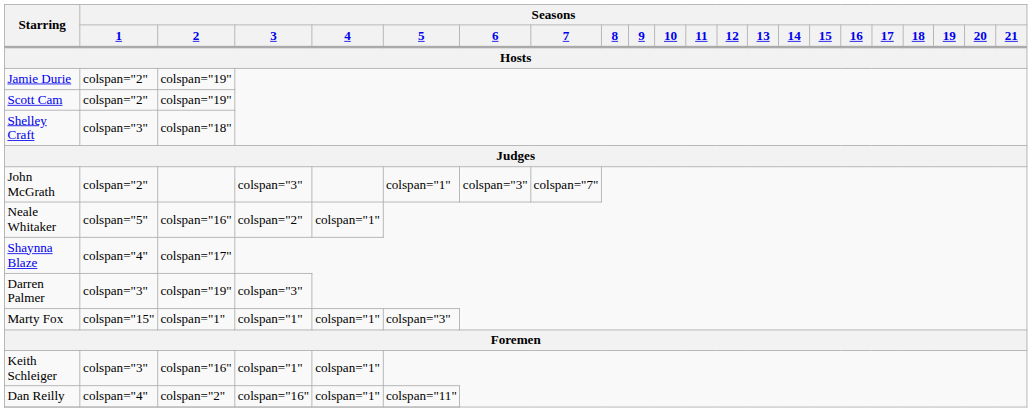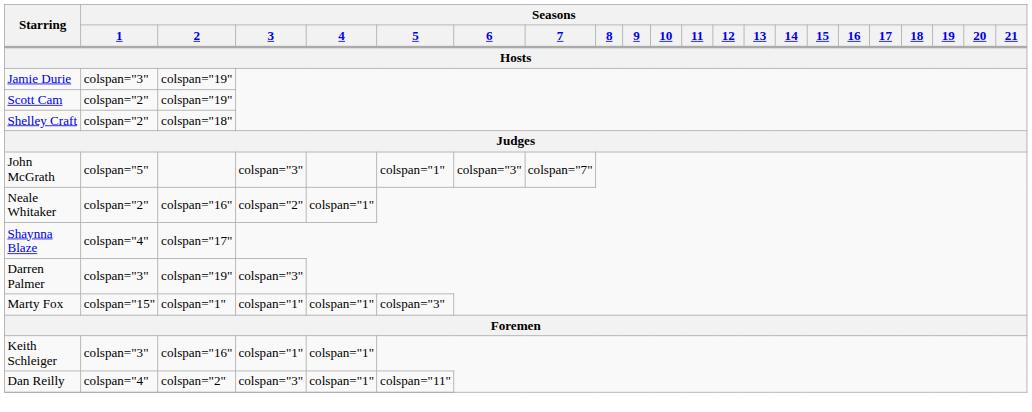(115, 78) colspan="2" -> (116, 78) colspan="3"
(115, 127) colspan="3" -> (116, 120) colspan="2"
(115, 184) colspan="2" -> (116, 169) colspan="5"
(115, 219) colspan="5" -> (116, 205) colspan="2"
(273, 396) colspan="16" -> (271, 381) colspan="3"
